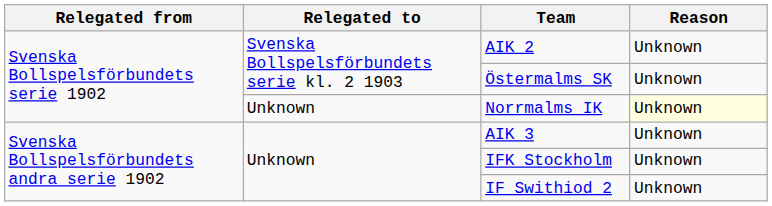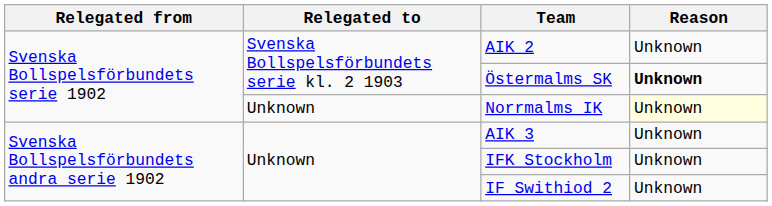(668, 79) normal -> (668, 79) bold
